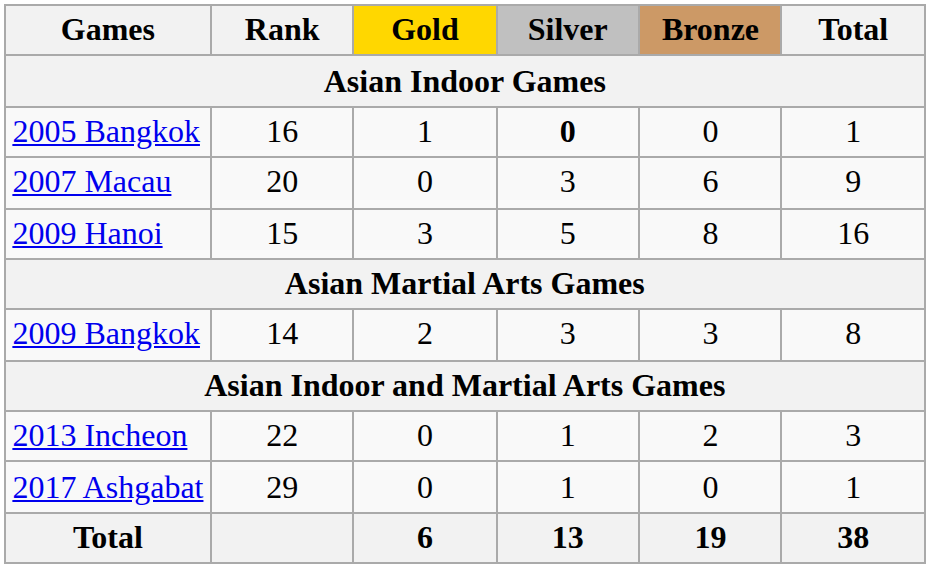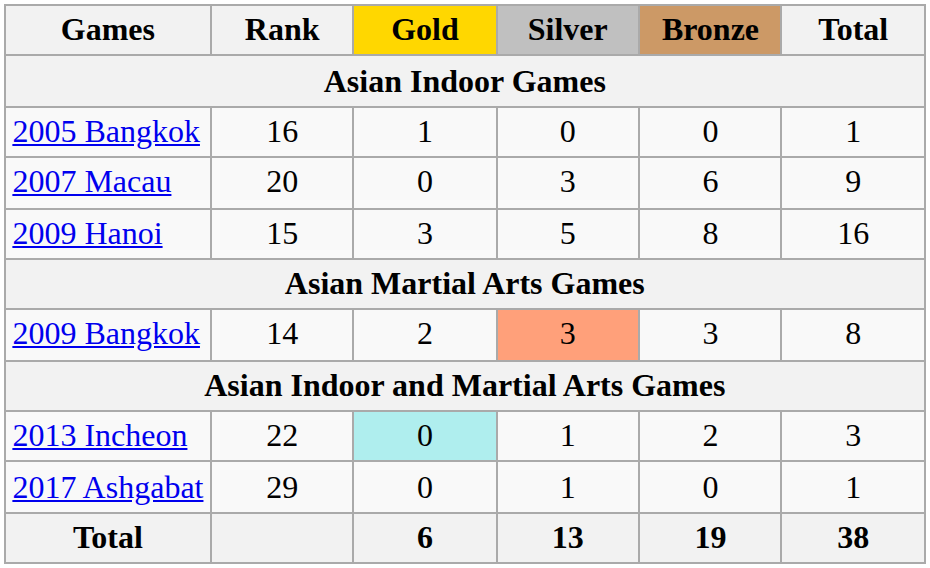(568, 131) bold -> (568, 131) normal
(568, 334) no background -> (568, 334) lightsalmon background
(425, 435) no background -> (425, 435) paleturquoise background
